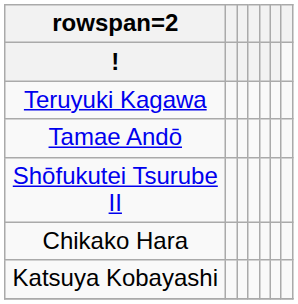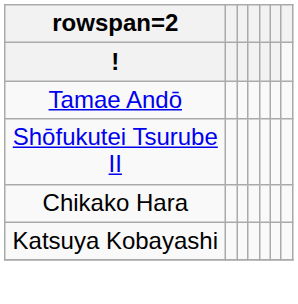- row: (115, 99)
